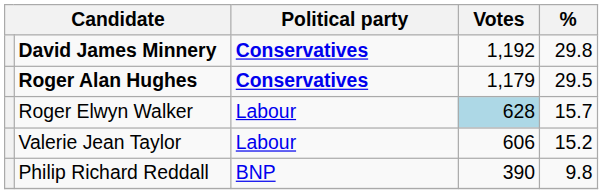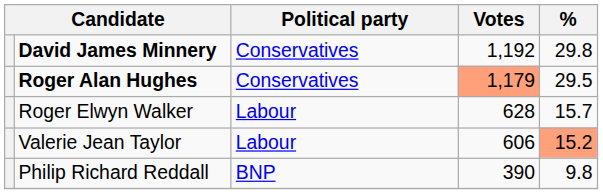(302, 50) bold -> (297, 50) normal
(302, 81) bold -> (297, 81) normal
(511, 81) no background -> (511, 81) lightsalmon background
(519, 111) lightblue background -> (519, 111) no background
(574, 142) no background -> (574, 142) lightsalmon background
